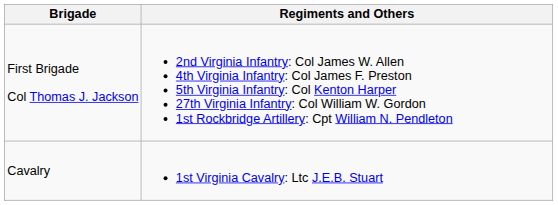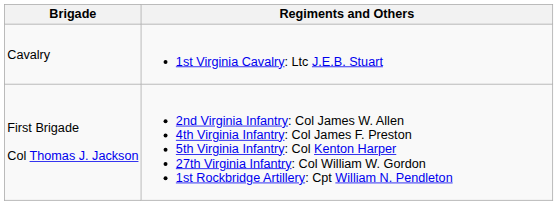rows swapped: (73, 82) <-> (29, 170)
